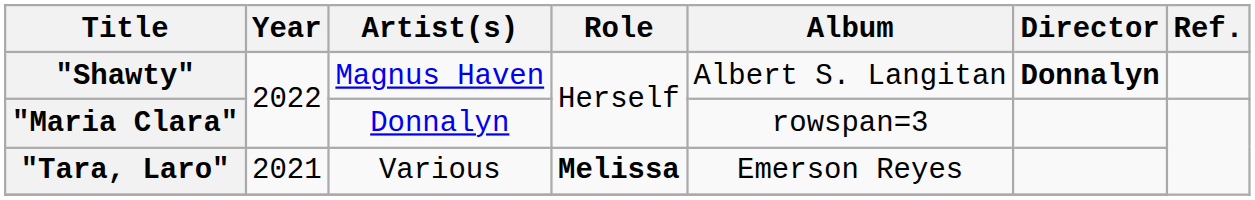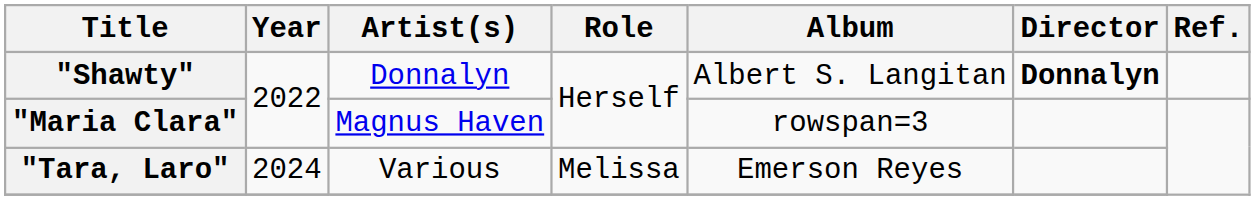(440, 76) Magnus Haven -> (440, 76) Donnalyn
(440, 123) Donnalyn -> (440, 123) Magnus Haven
(287, 170) 2021 -> (287, 170) 2024
(619, 170) bold -> (619, 170) normal
